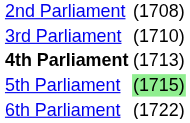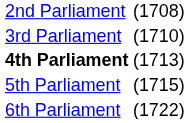(159, 85) lightgreen background -> (159, 85) no background
